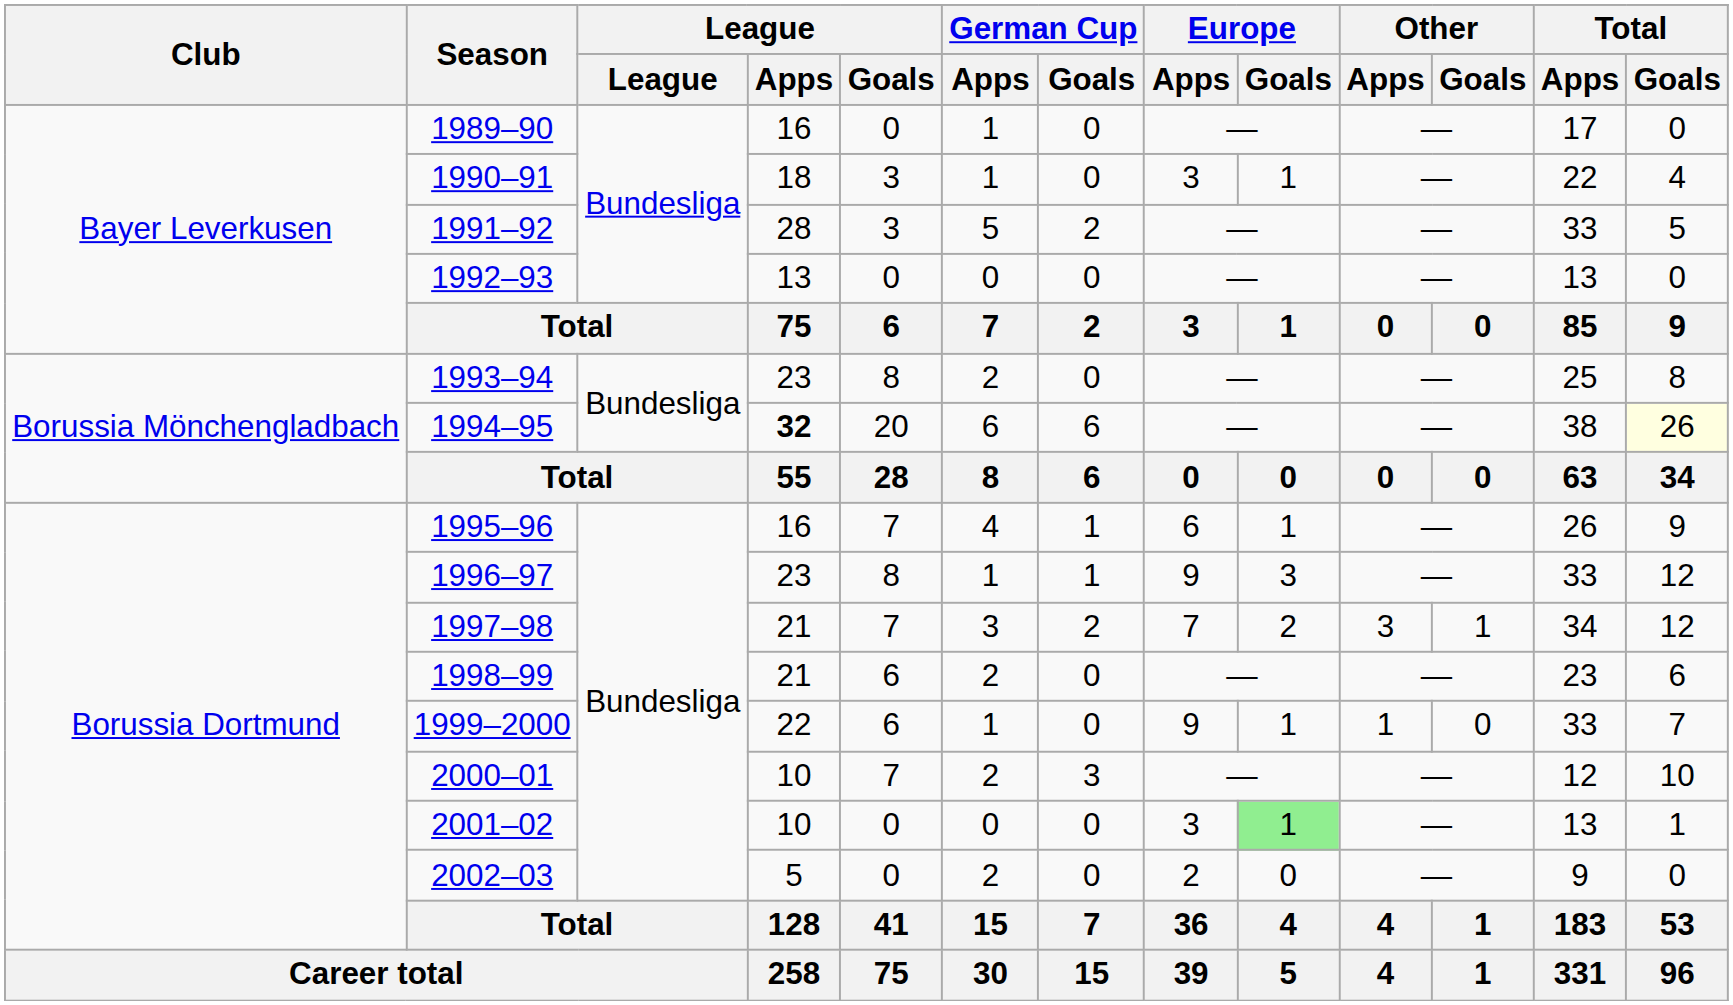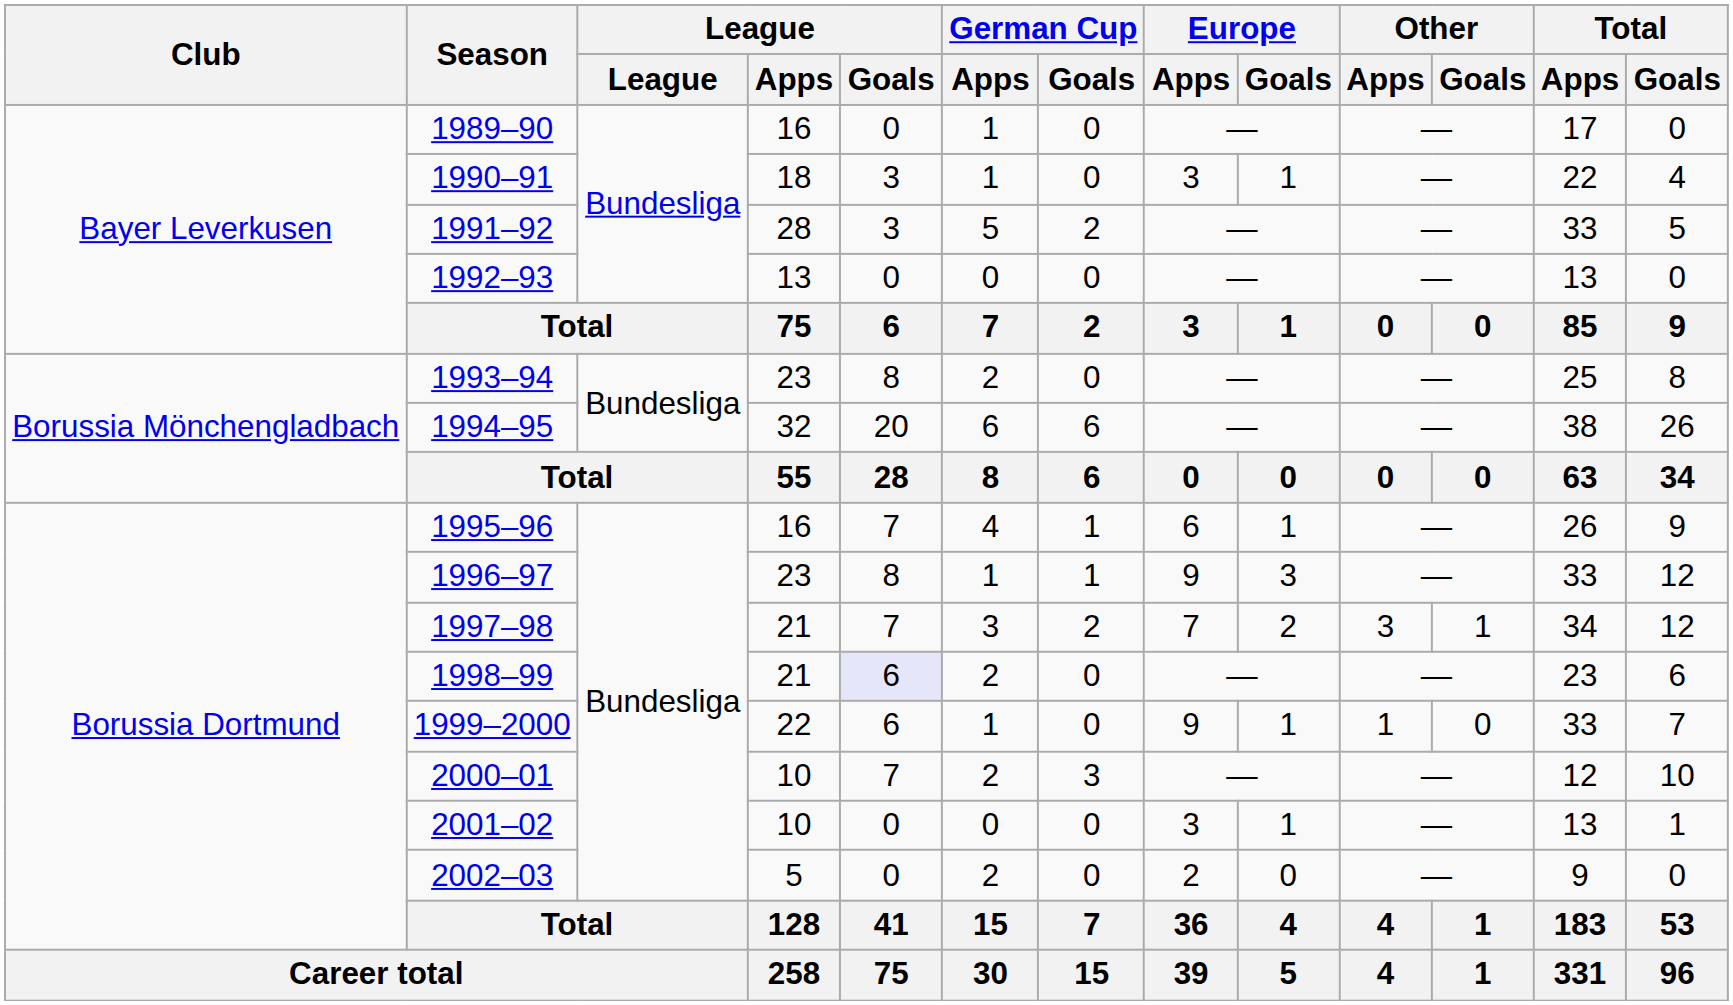(794, 427) bold -> (794, 427) normal
(1677, 427) lightyellow background -> (1677, 427) no background
(891, 675) no background -> (891, 675) lavender background
(1288, 825) lightgreen background -> (1288, 825) no background
